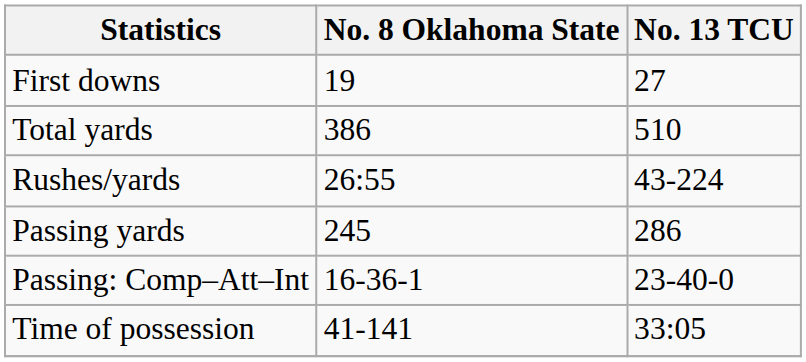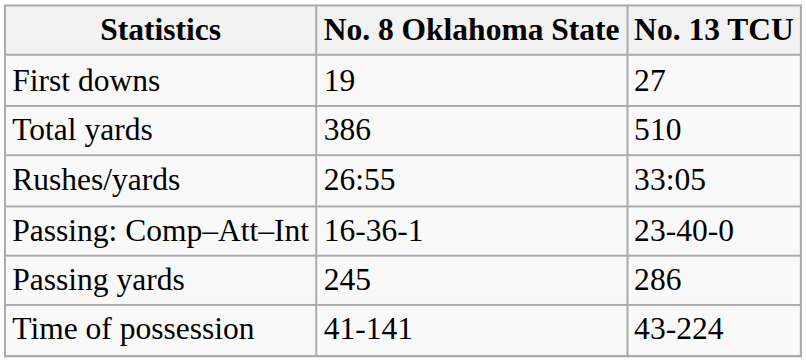(679, 179) 43-224 -> (670, 179) 33:05
rows swapped: (98, 229) <-> (161, 279)
(670, 329) 33:05 -> (679, 329) 43-224
